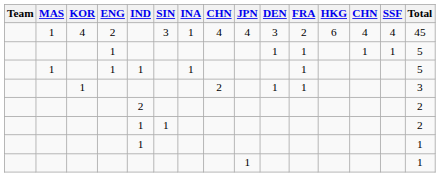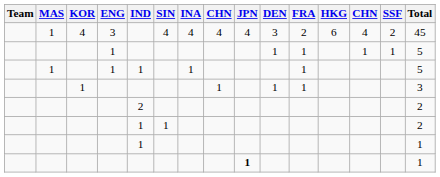(113, 32) 2 -> (113, 32) 3
(166, 32) 3 -> (166, 32) 4
(191, 32) 1 -> (191, 32) 4
(392, 32) 4 -> (392, 32) 2
(219, 87) 2 -> (219, 87) 1
(247, 162) normal -> (247, 162) bold
